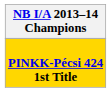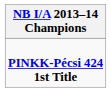(55, 70) gold background -> (55, 70) no background
